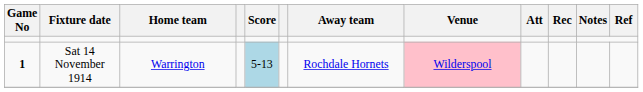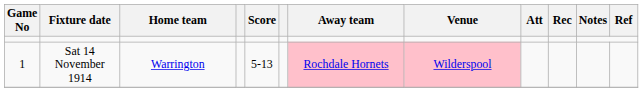(22, 64) bold -> (22, 64) normal
(262, 64) lightblue background -> (262, 64) no background
(346, 64) no background -> (346, 64) pink background
